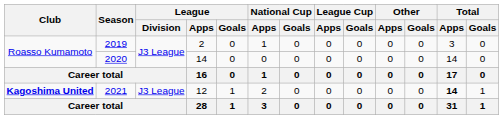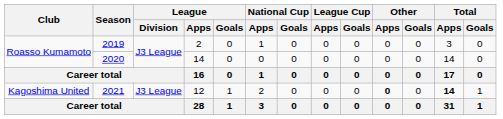(50, 91) bold -> (49, 91) normal
(390, 91) normal -> (387, 91) bold
